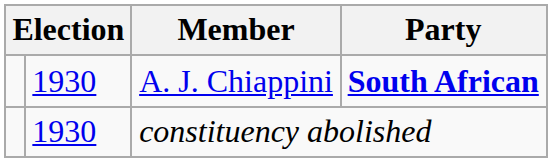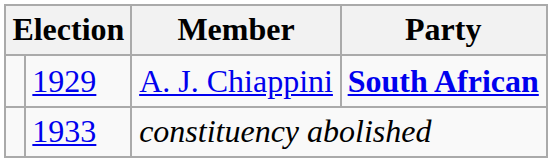(64, 80) 1930 -> (64, 80) 1929
(64, 131) 1930 -> (64, 131) 1933
